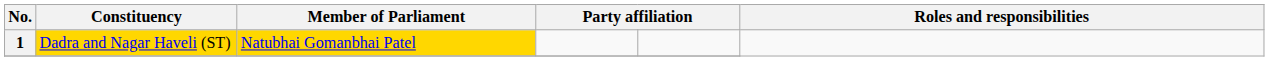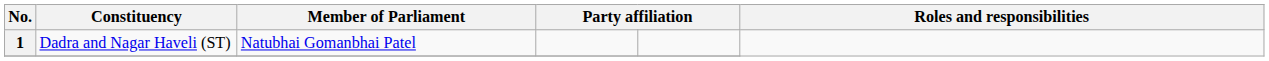(135, 42) gold background -> (135, 42) no background
(328, 42) gold background -> (328, 42) no background
